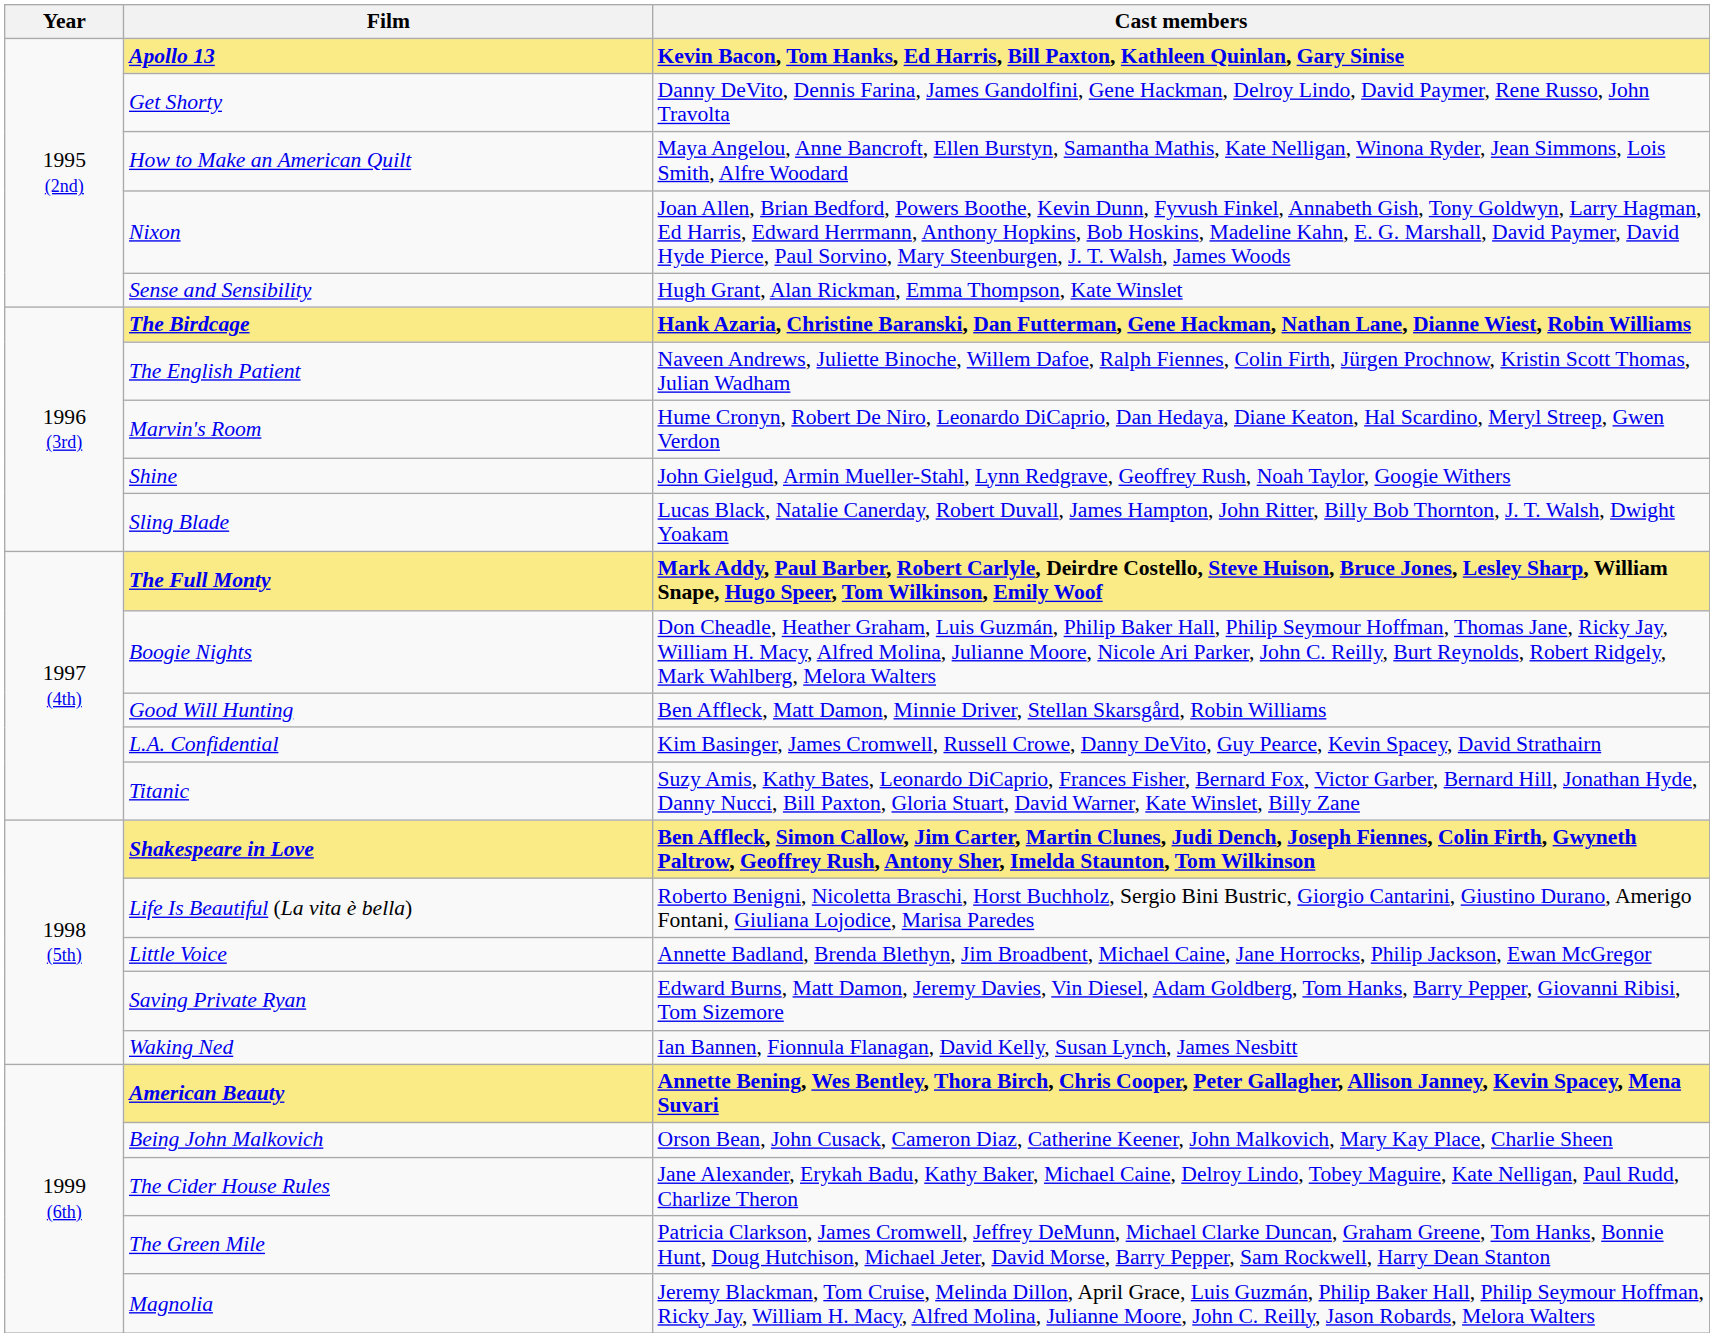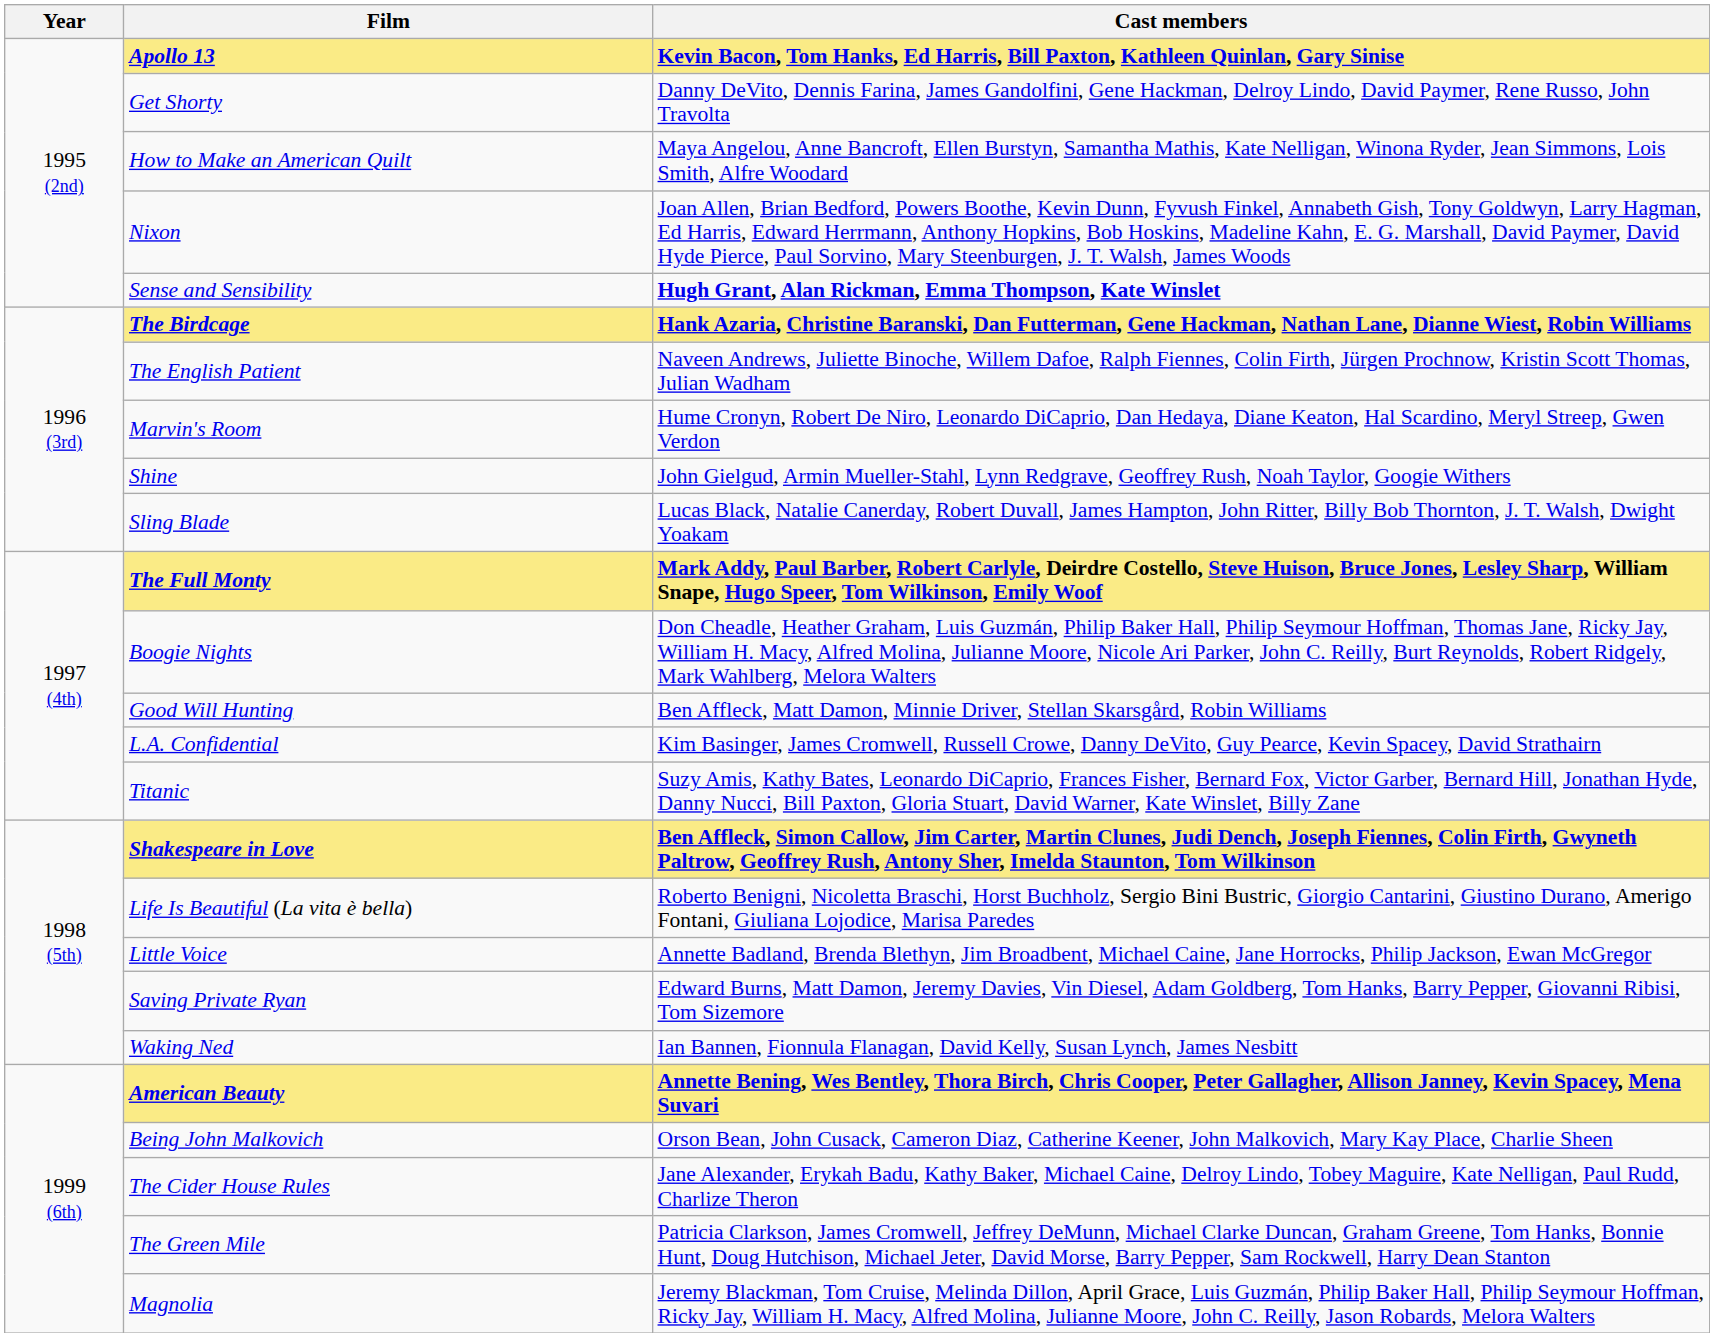(920, 290) normal -> (939, 290) bold
